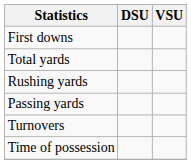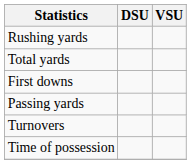rows swapped: (40, 37) <-> (48, 81)
